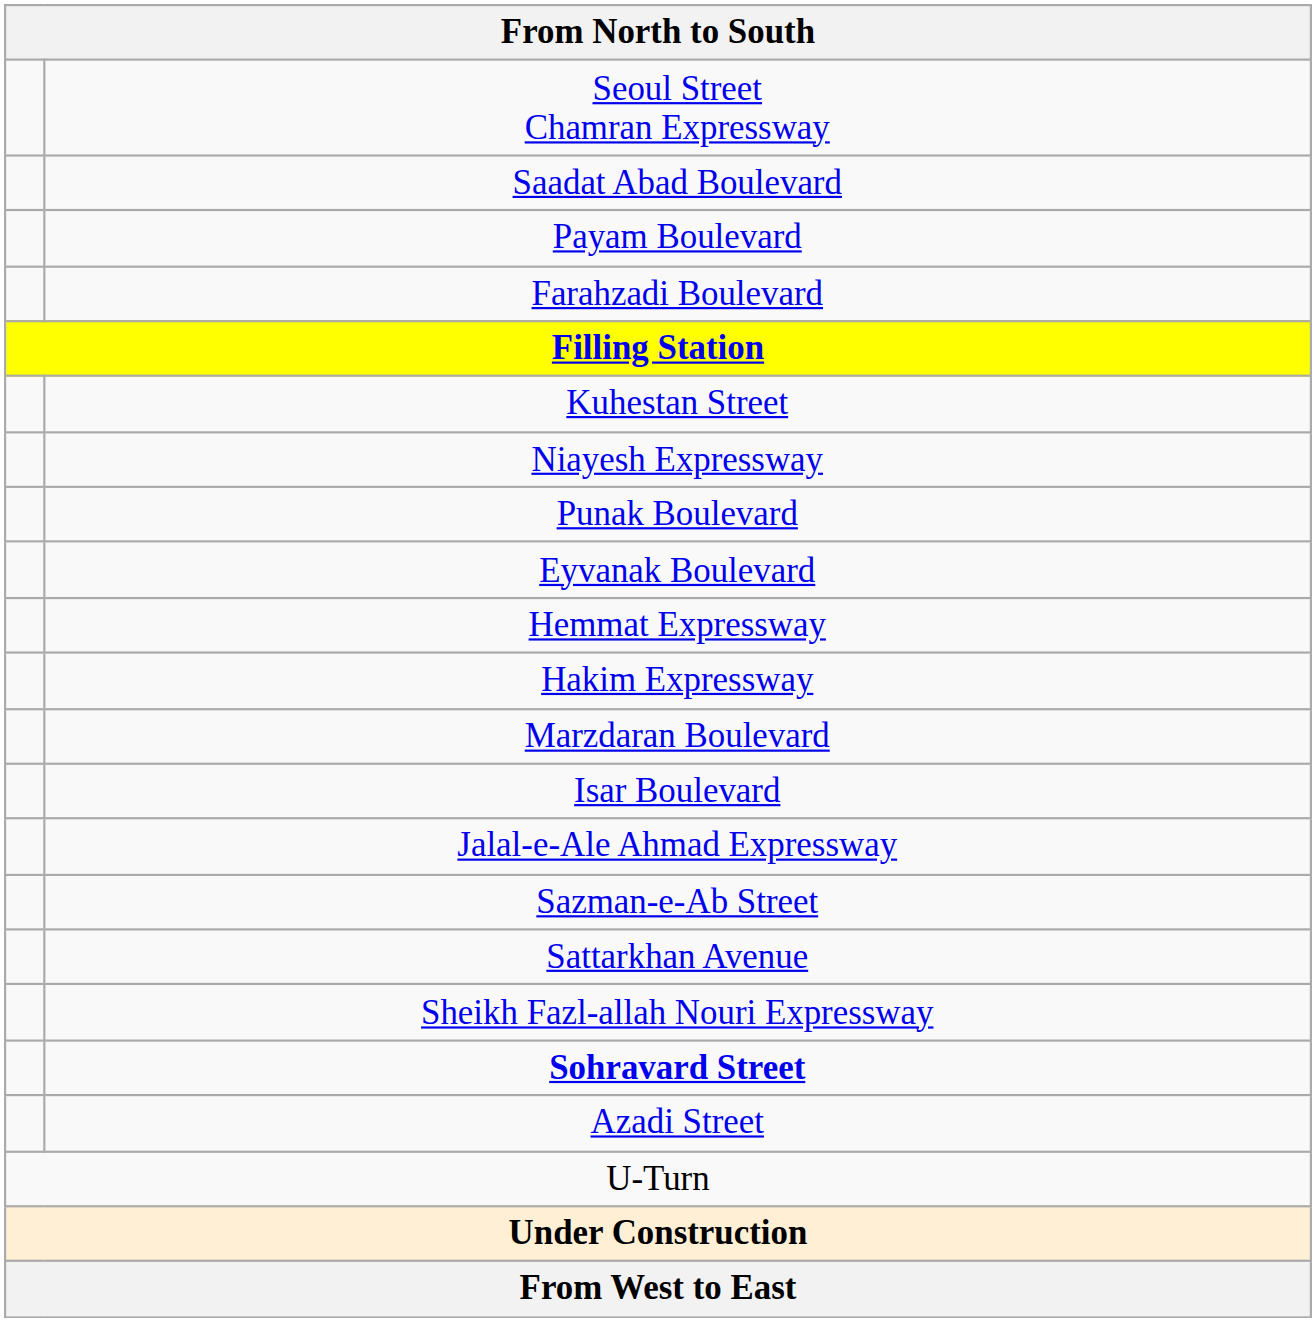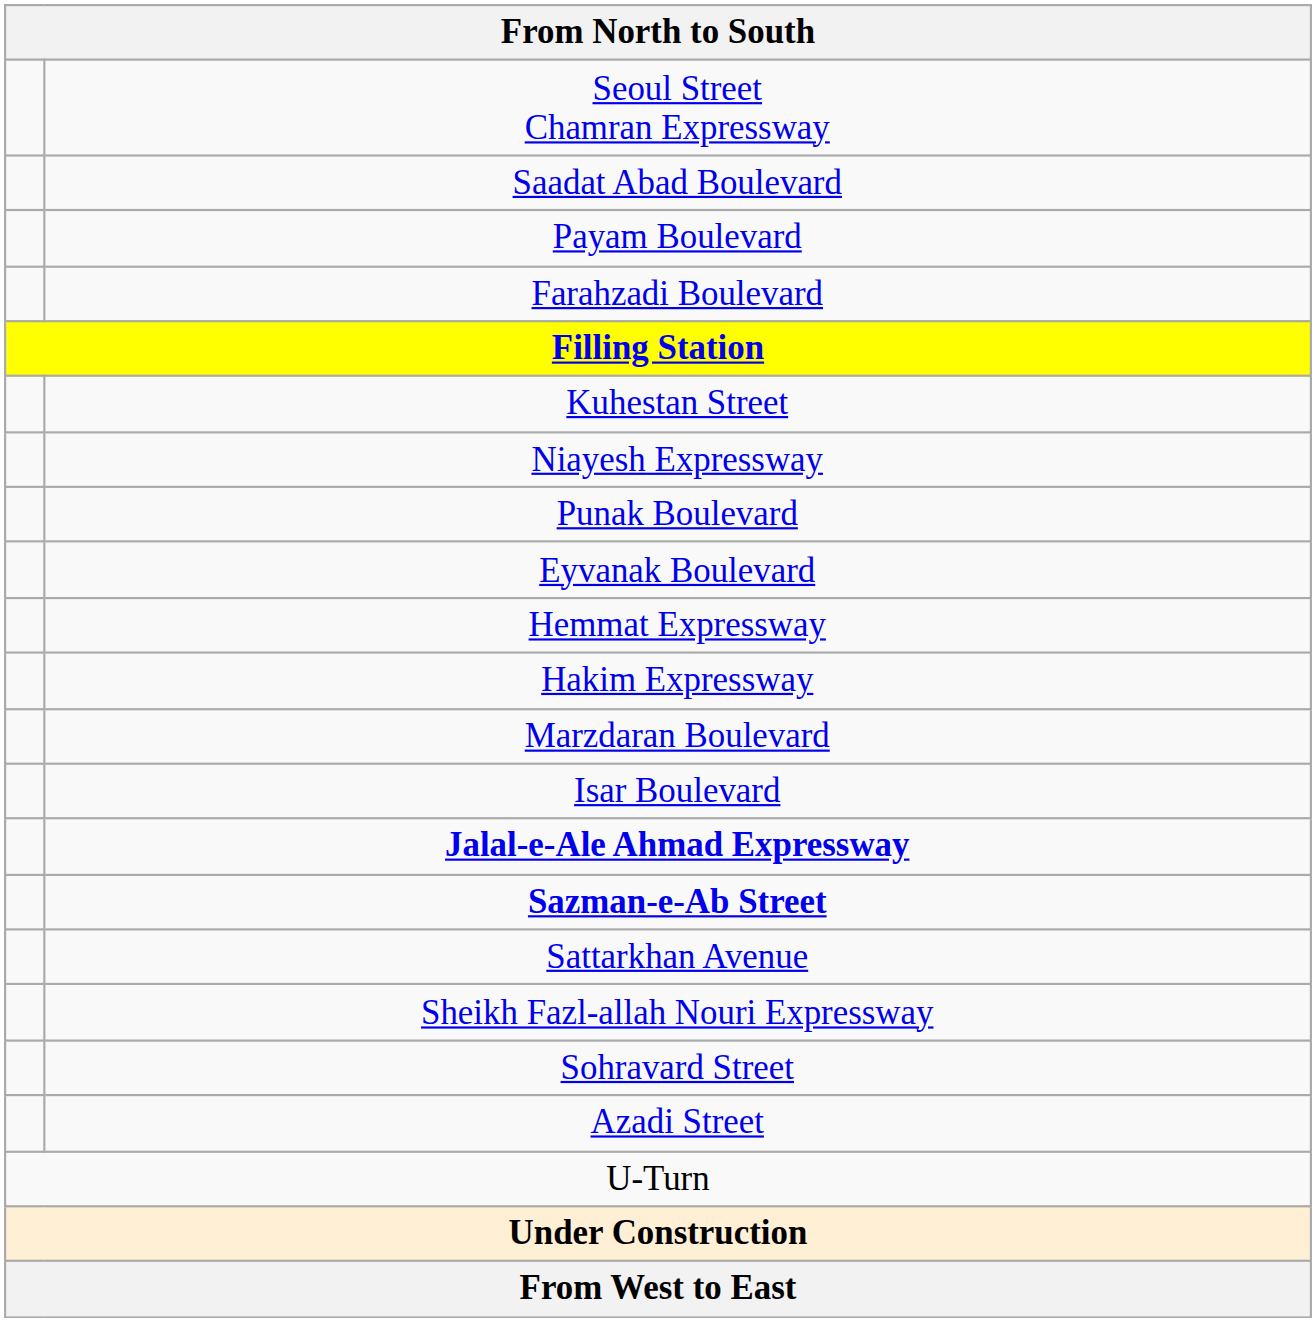(677, 845) normal -> (677, 845) bold
(677, 901) normal -> (677, 901) bold
(677, 1067) bold -> (677, 1067) normal
